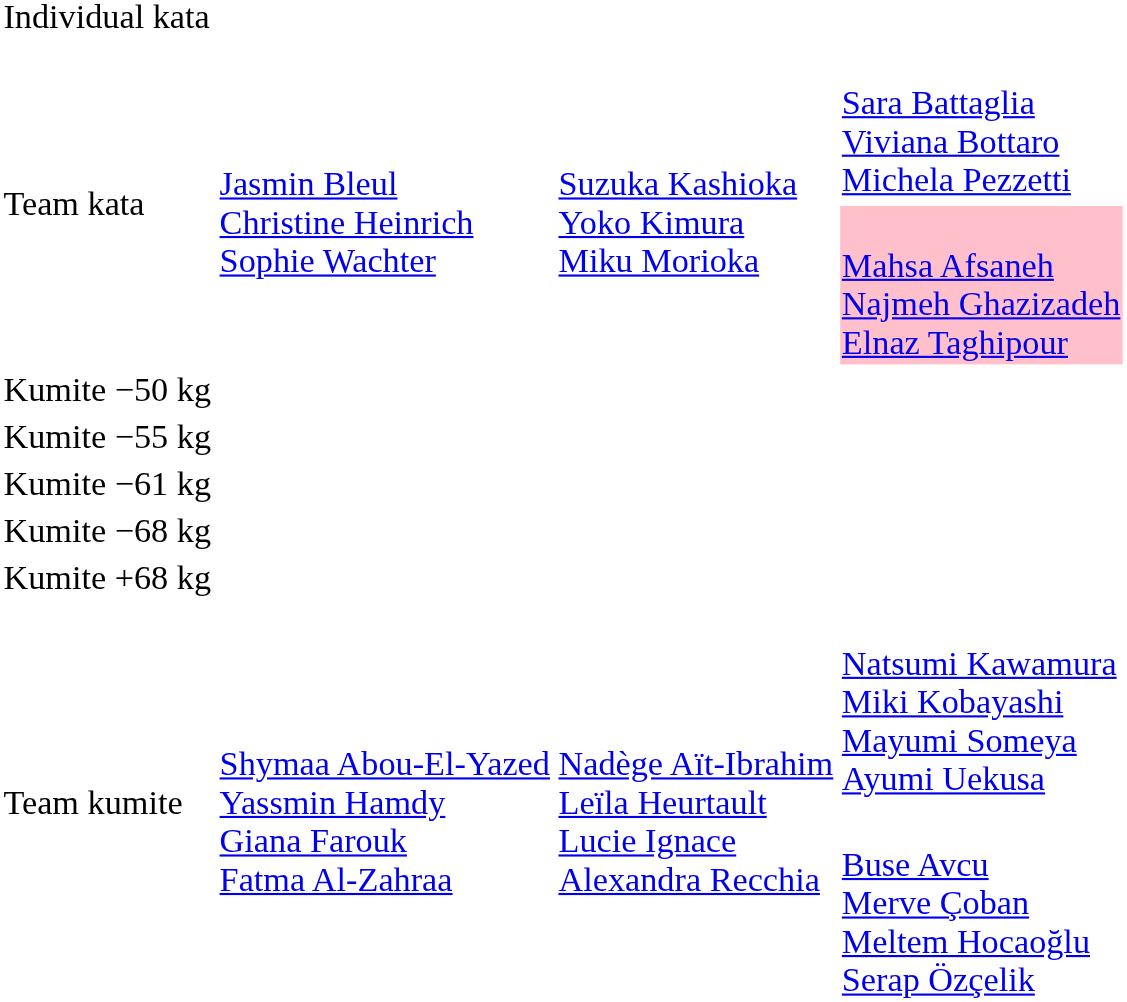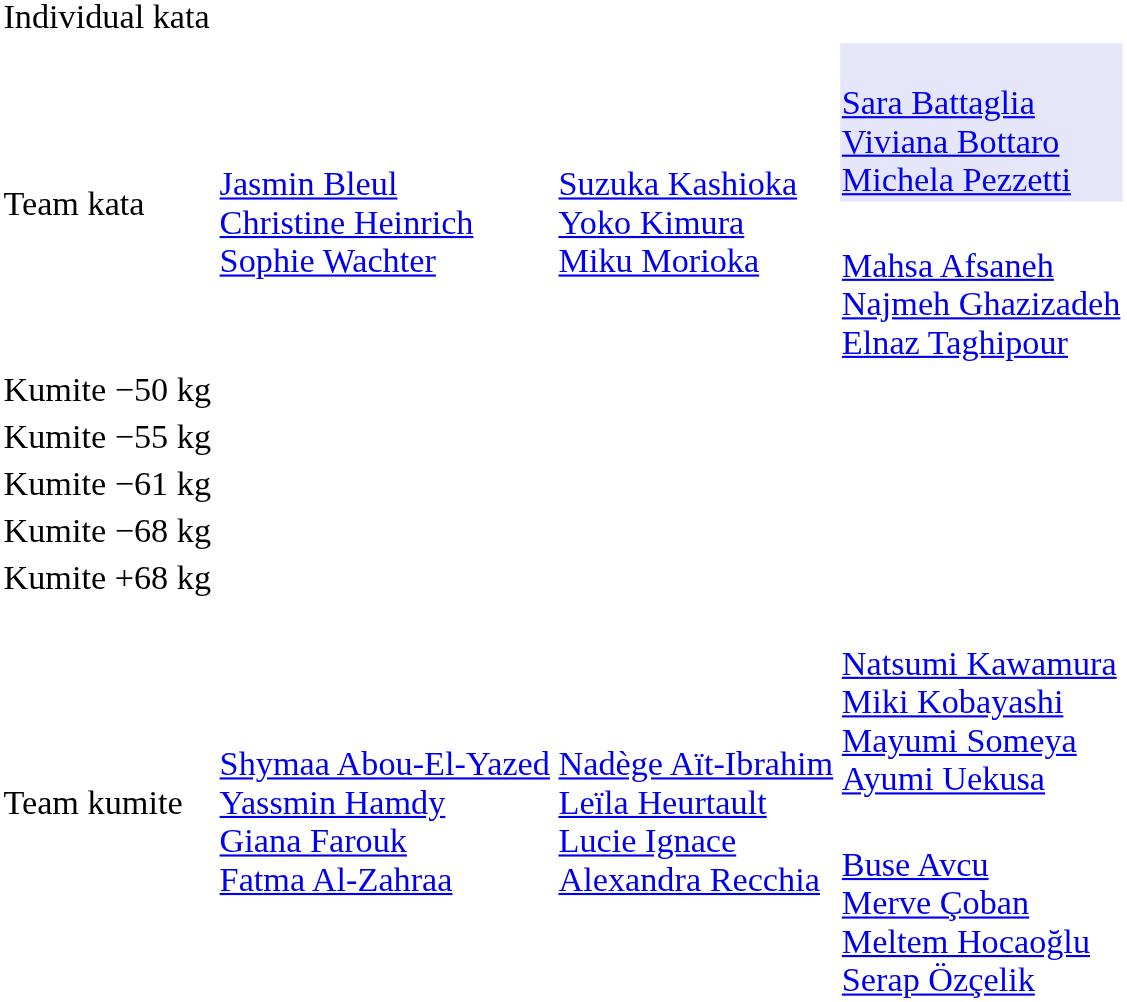(956, 141) no background -> (956, 141) lavender background
(981, 303) pink background -> (981, 303) no background
